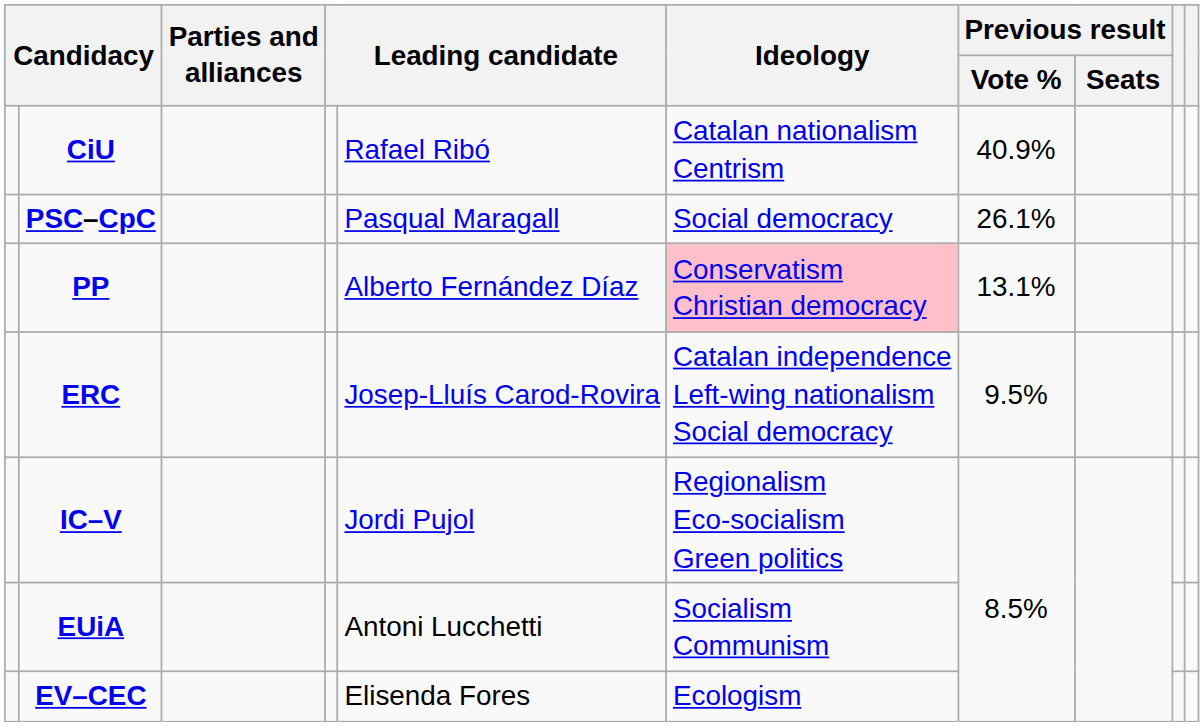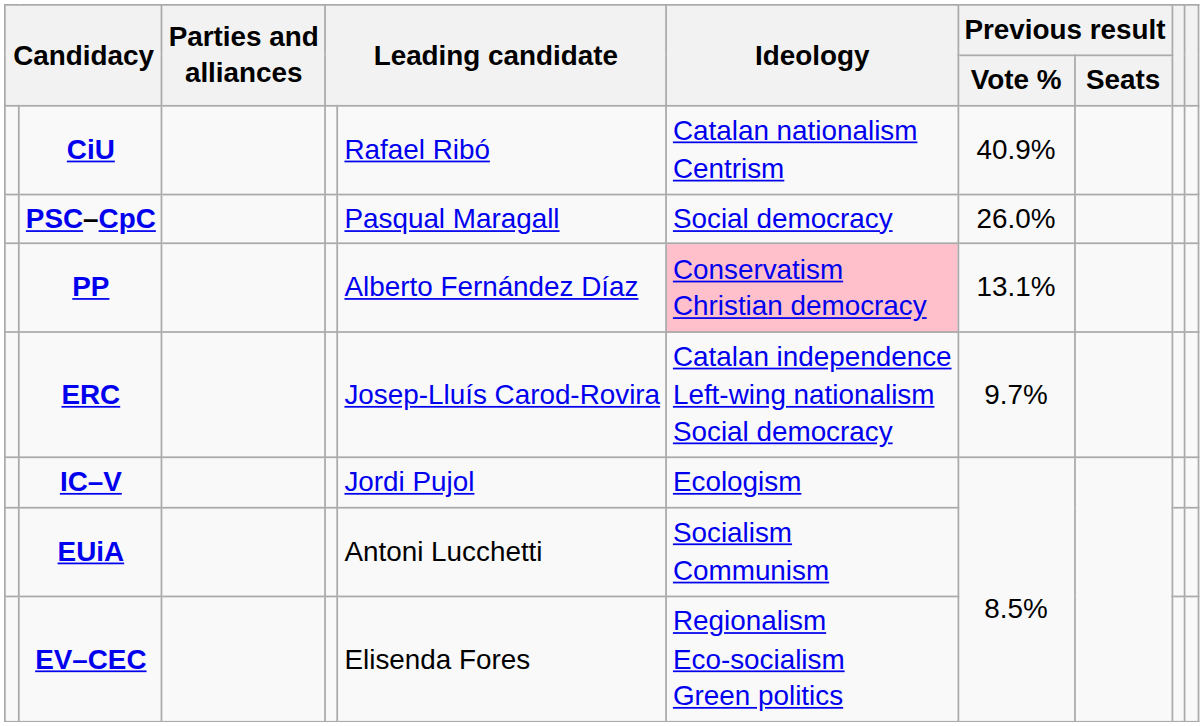(1016, 218) 26.1% -> (1016, 218) 26.0%
(1016, 394) 9.5% -> (1016, 394) 9.7%
(759, 520) Regionalism Eco-socialism Green politics -> (737, 482) Ecologism
(737, 696) Ecologism -> (759, 658) Regionalism Eco-socialism Green politics
